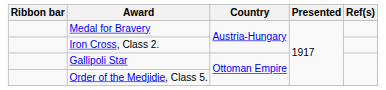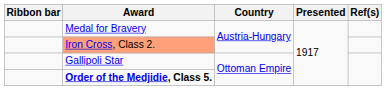(114, 45) no background -> (110, 45) lightsalmon background
(139, 77) normal -> (139, 77) bold
